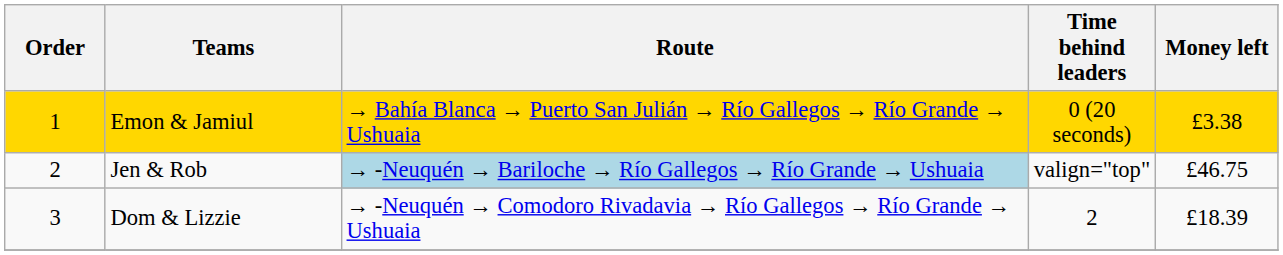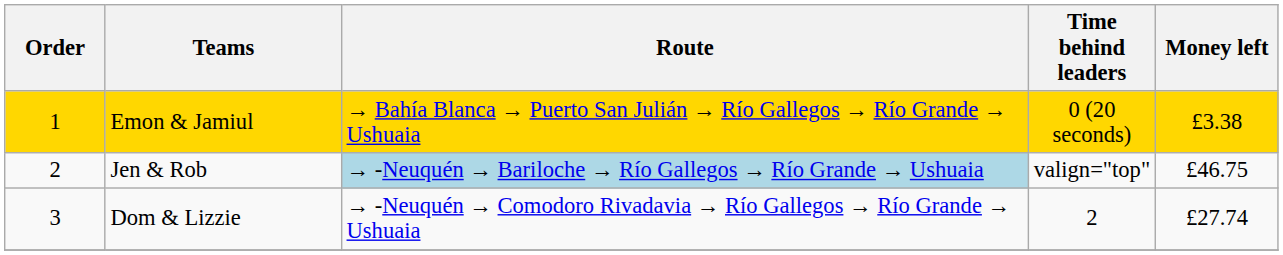(1217, 218) £18.39 -> (1217, 218) £27.74
